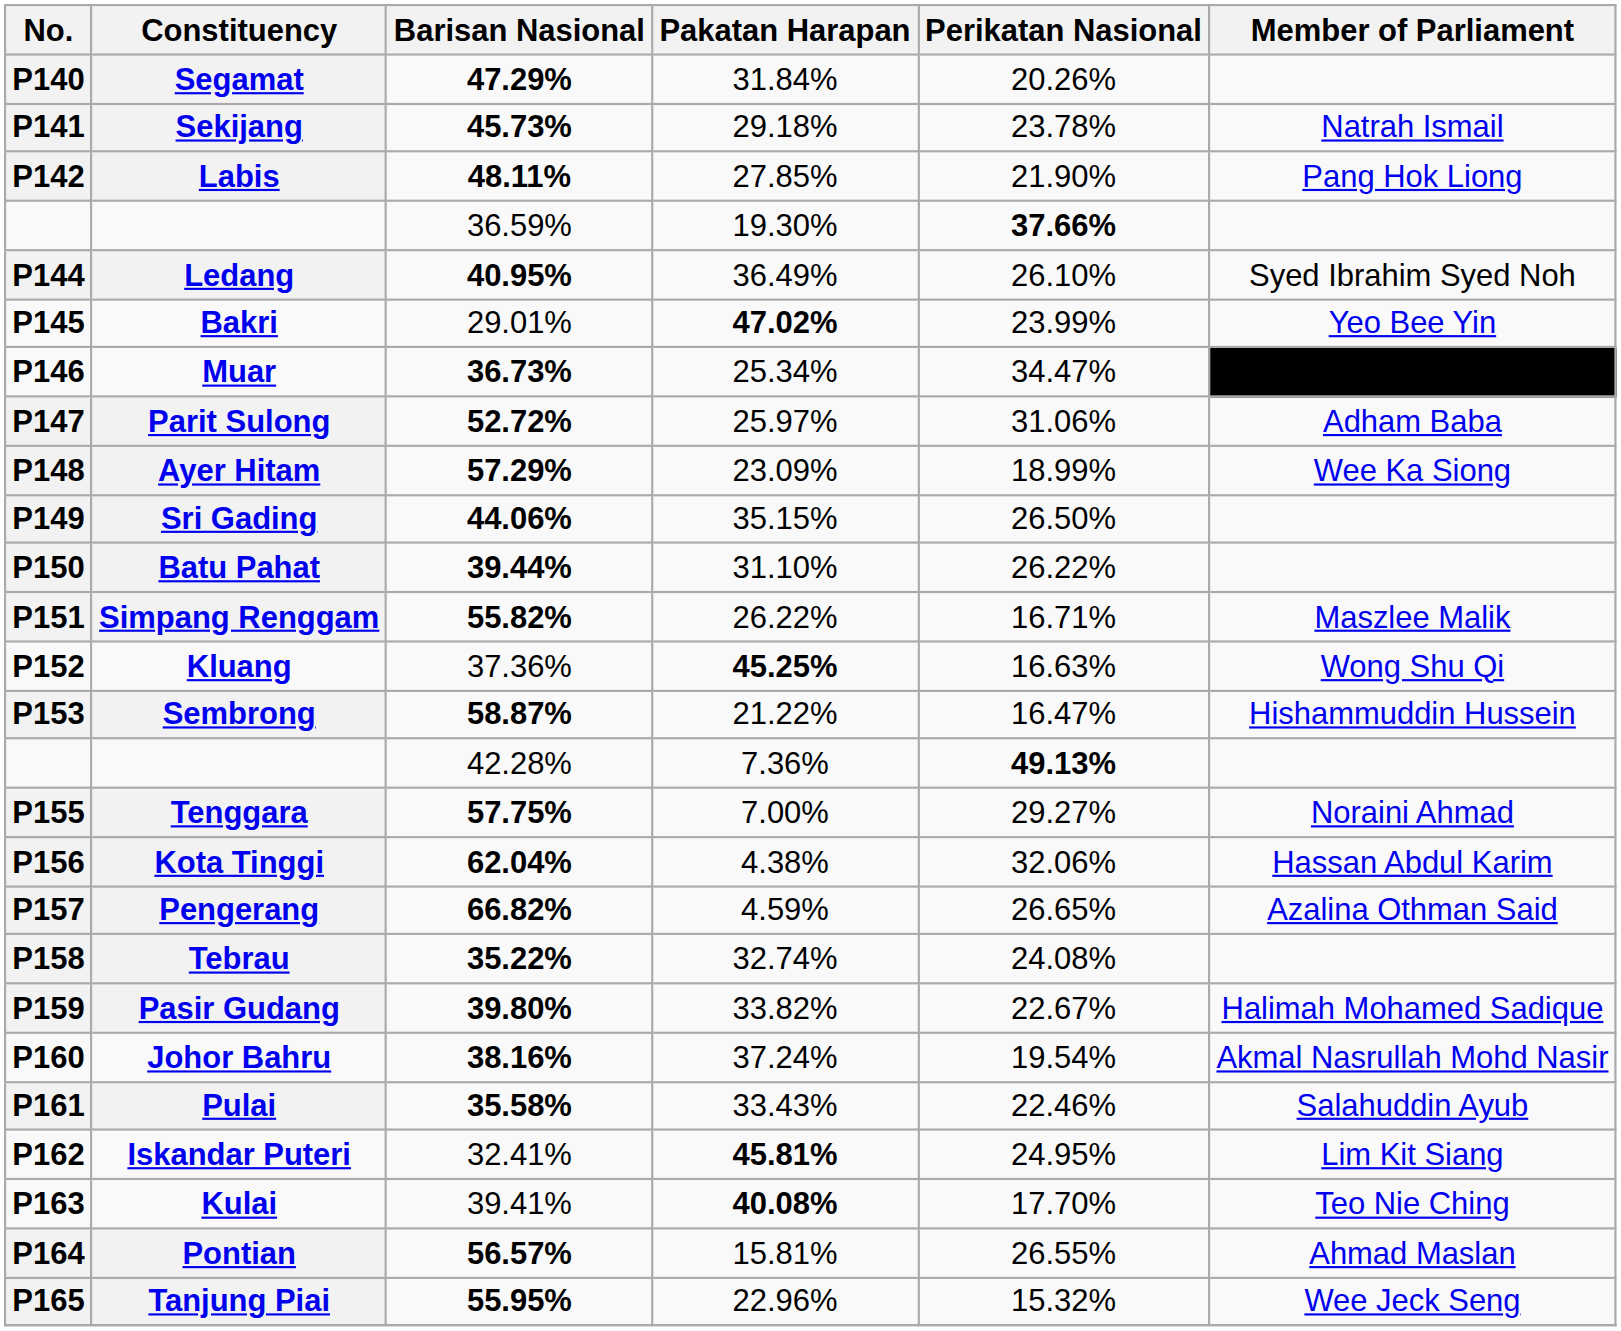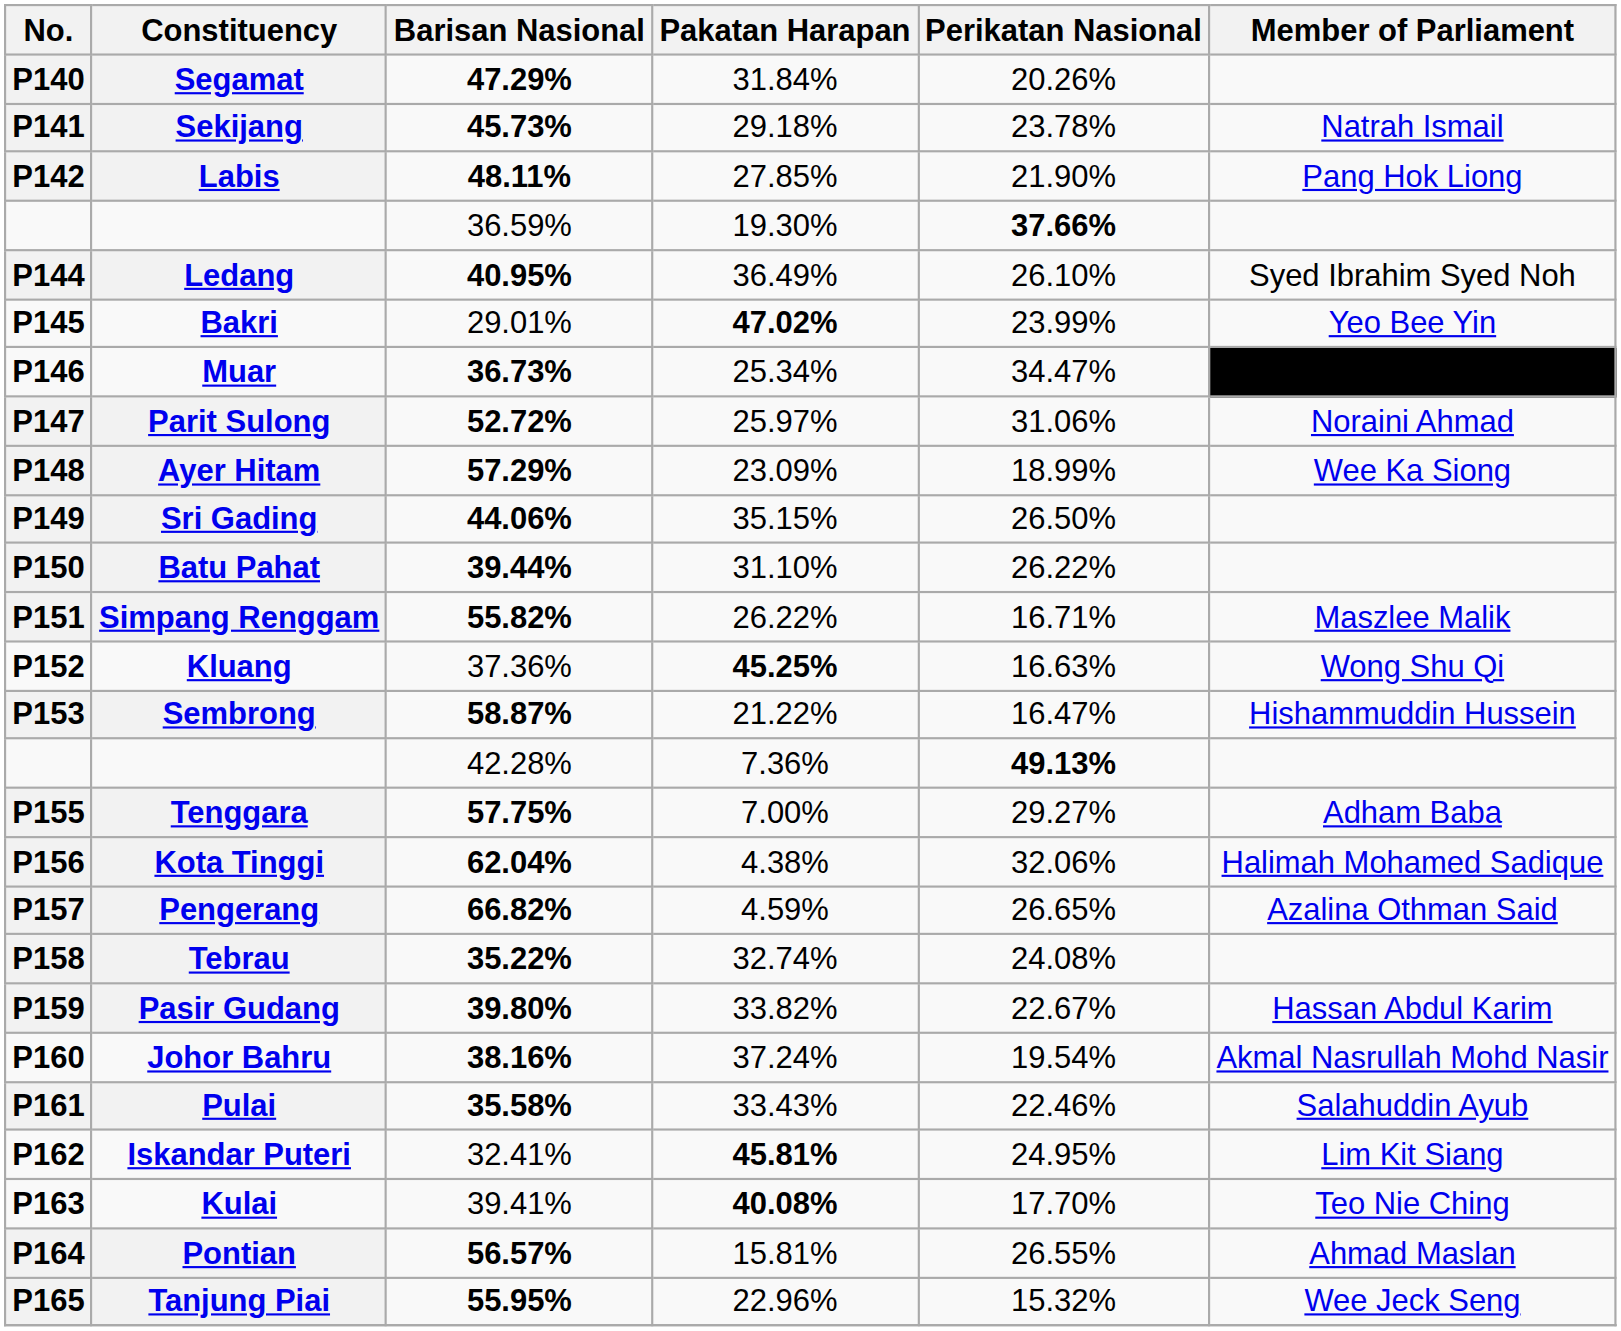(1412, 421) Adham Baba -> (1412, 421) Noraini Ahmad
(1412, 813) Noraini Ahmad -> (1412, 813) Adham Baba
(1412, 861) Hassan Abdul Karim -> (1412, 861) Halimah Mohamed Sadique
(1412, 1008) Halimah Mohamed Sadique -> (1412, 1008) Hassan Abdul Karim
